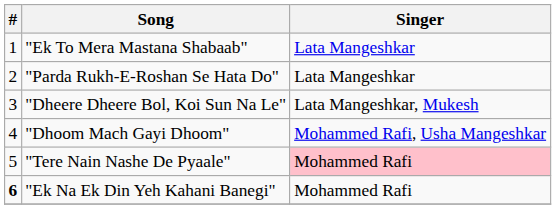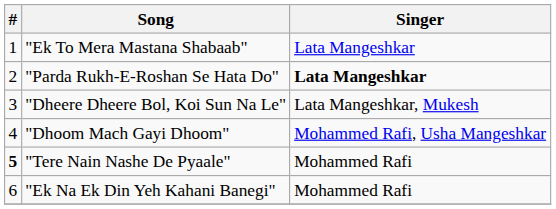(354, 76) normal -> (360, 76) bold
(13, 161) normal -> (13, 161) bold
(353, 161) pink background -> (353, 161) no background
(13, 190) bold -> (13, 190) normal
